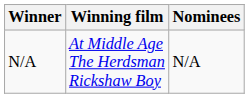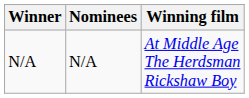columns swapped: (117, 17) <-> (206, 17)
